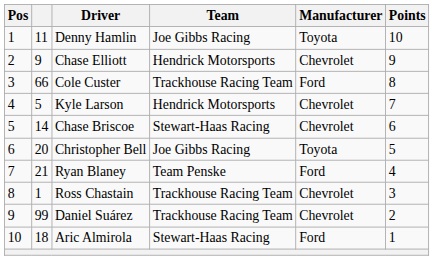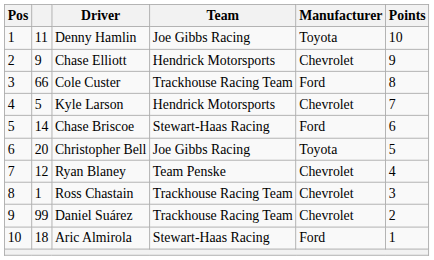(326, 126) Chevrolet -> (312, 126) Ford
(42, 170) 21 -> (42, 170) 12
(312, 170) Ford -> (326, 170) Chevrolet
